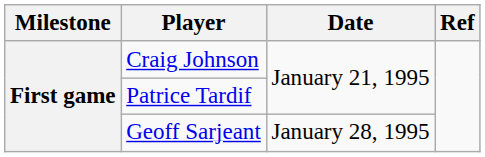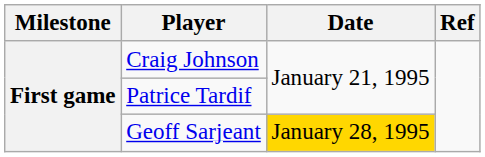(350, 132) no background -> (350, 132) gold background
